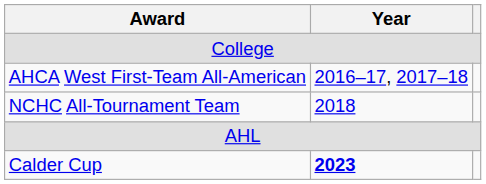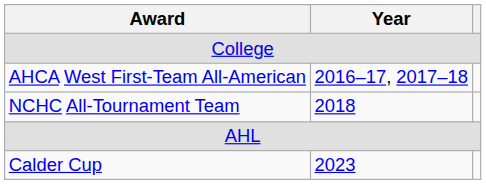(335, 164) bold -> (335, 164) normal
